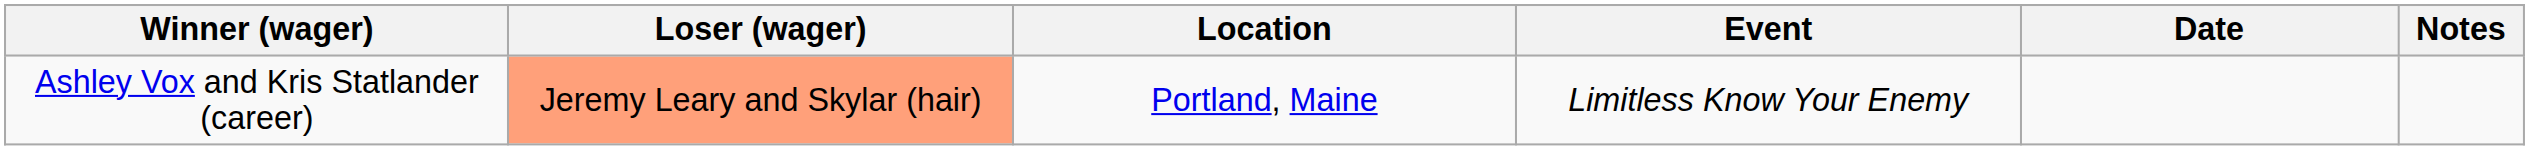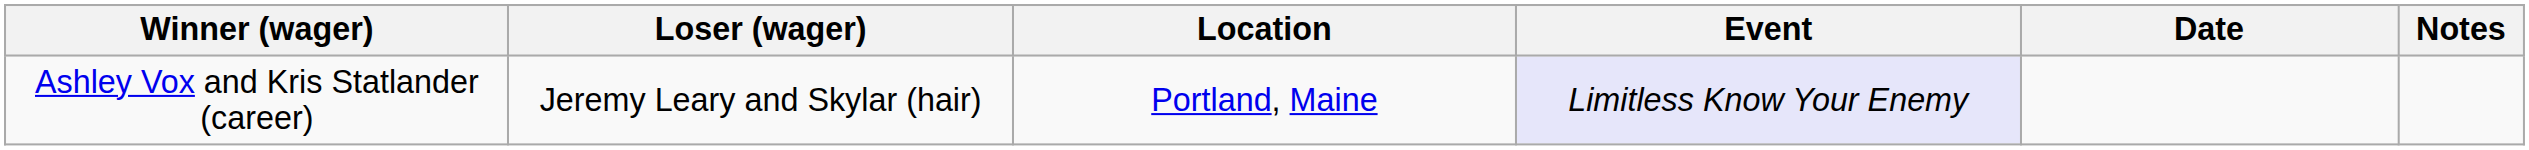(761, 99) lightsalmon background -> (761, 99) no background
(1768, 99) no background -> (1768, 99) lavender background
